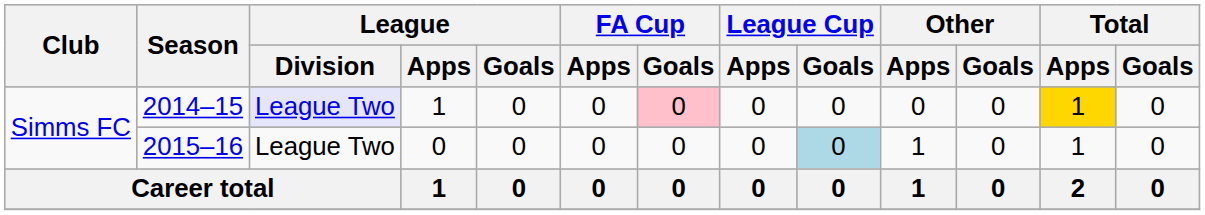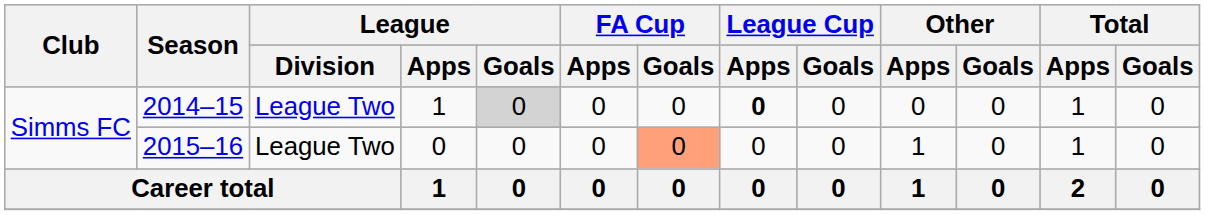(325, 106) lavender background -> (325, 106) no background
(519, 106) no background -> (519, 106) lightgrey background
(679, 106) pink background -> (679, 106) no background
(758, 106) normal -> (758, 106) bold
(1078, 106) gold background -> (1078, 106) no background
(679, 147) no background -> (679, 147) lightsalmon background
(838, 147) lightblue background -> (838, 147) no background
